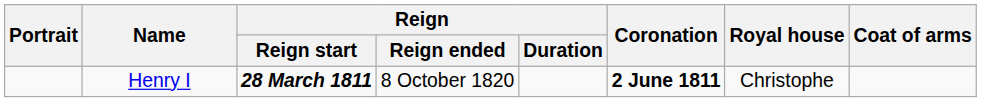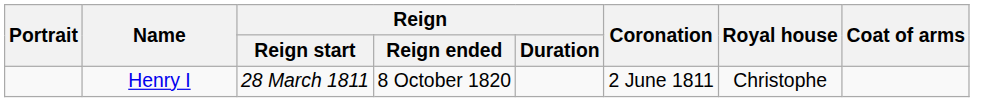(306, 81) bold -> (305, 81) normal
(666, 81) bold -> (661, 81) normal
